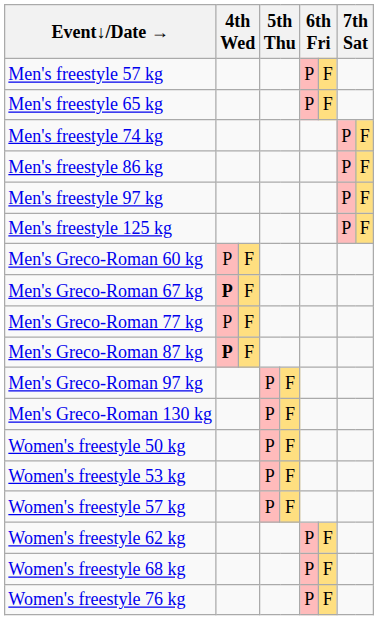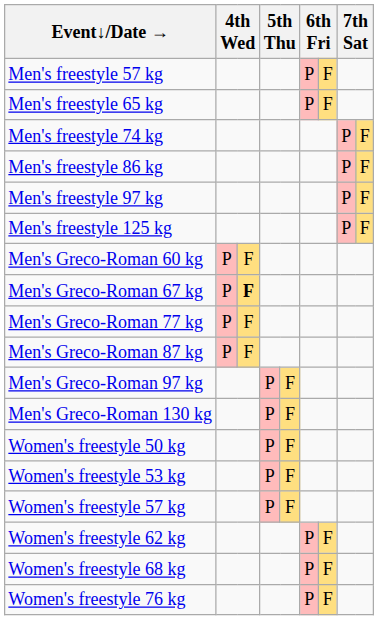(227, 290) bold -> (227, 290) normal
(249, 290) normal -> (248, 290) bold
(227, 352) bold -> (227, 352) normal
